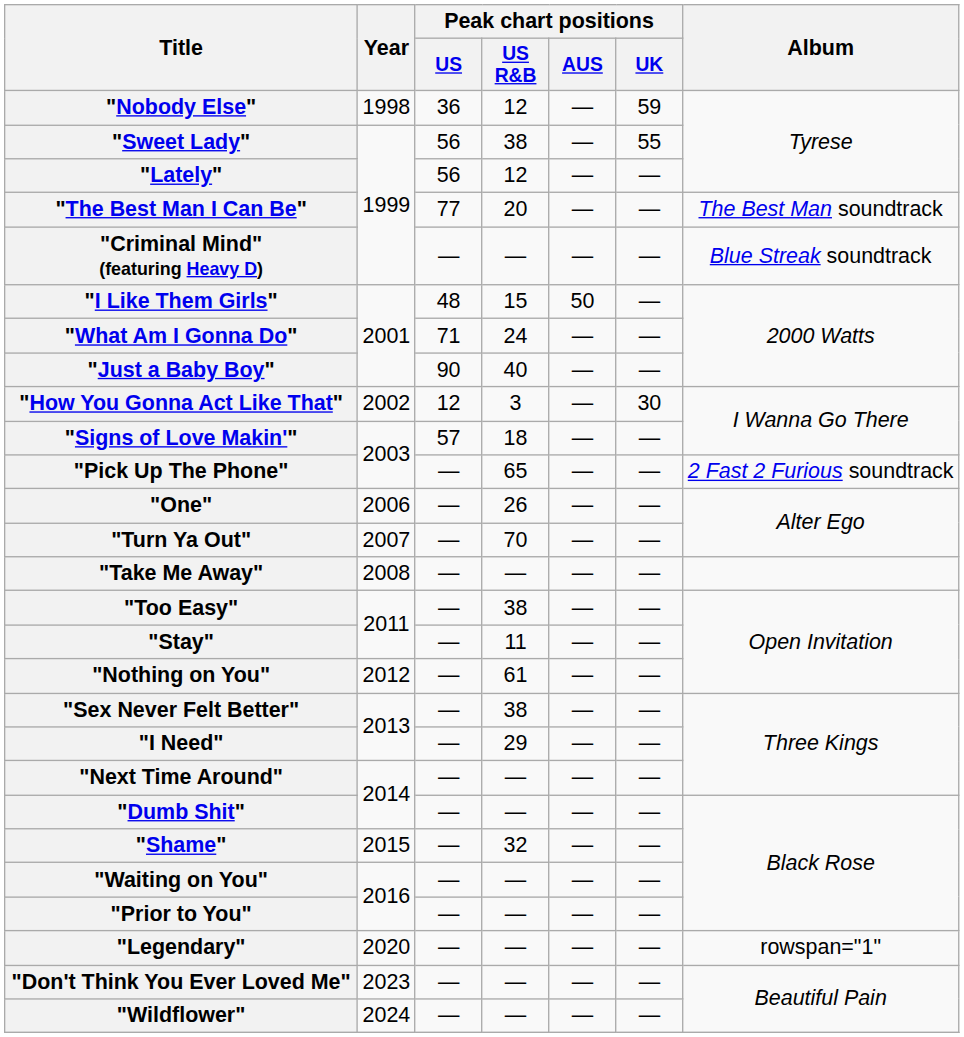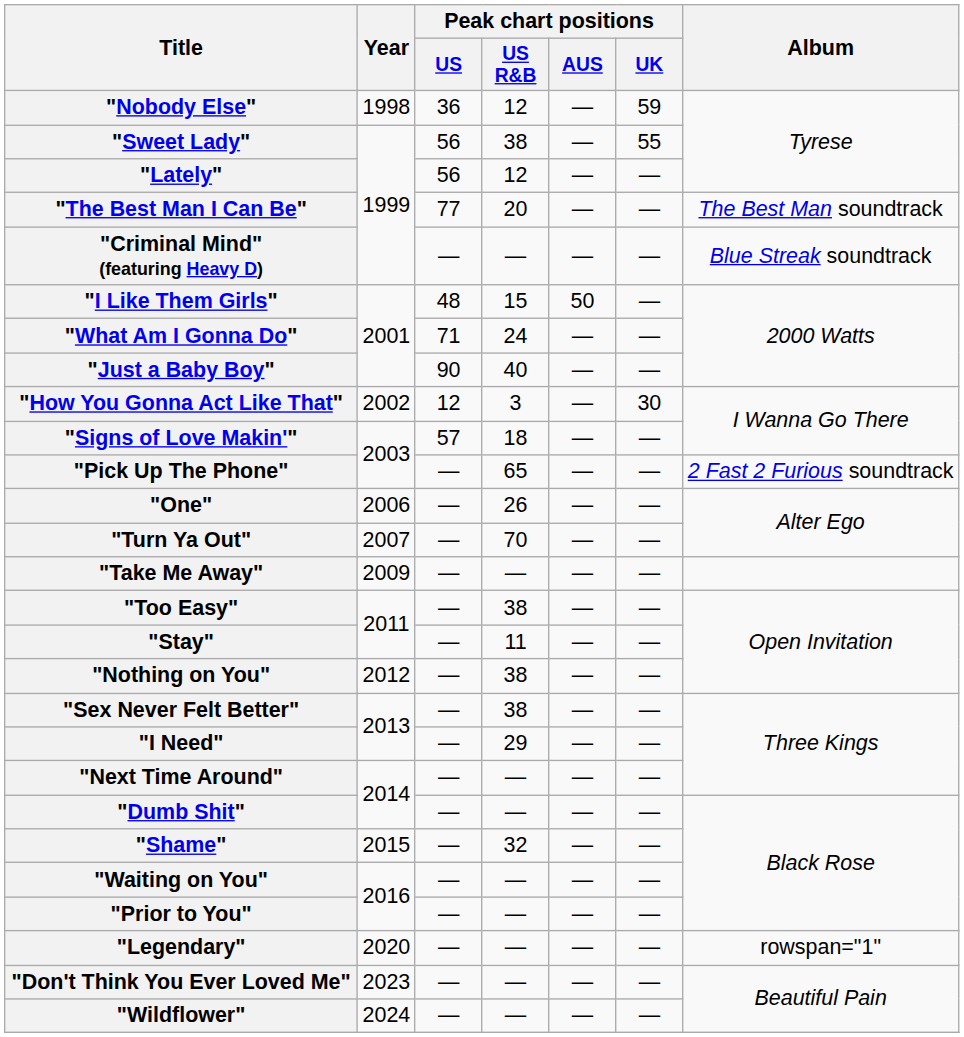(386, 573) 2008 -> (386, 573) 2009
(516, 675) 61 -> (516, 675) 38
